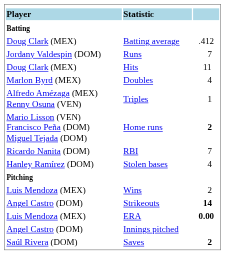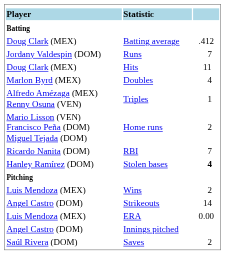(203, 127) bold -> (203, 127) normal
(203, 164) normal -> (203, 164) bold
(203, 203) bold -> (203, 203) normal
(204, 216) bold -> (204, 216) normal
(203, 242) bold -> (203, 242) normal
